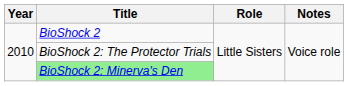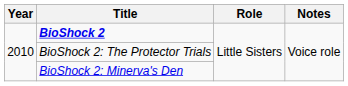(70, 33) normal -> (72, 33) bold
(111, 71) lightgreen background -> (111, 71) no background
